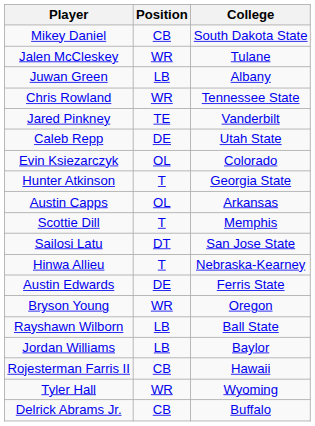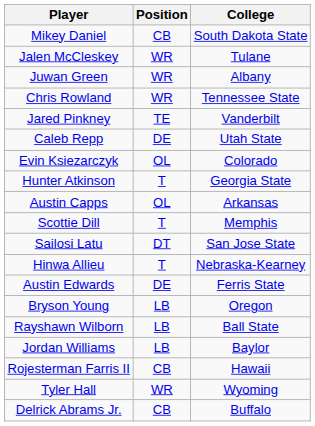(162, 77) LB -> (162, 77) WR
(162, 306) WR -> (162, 306) LB
